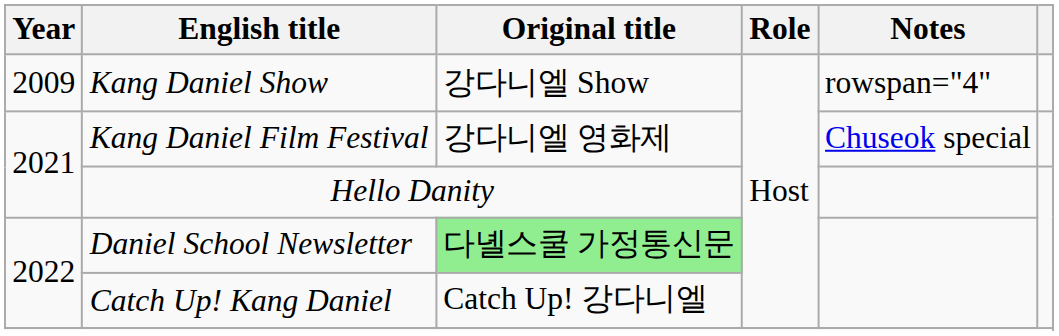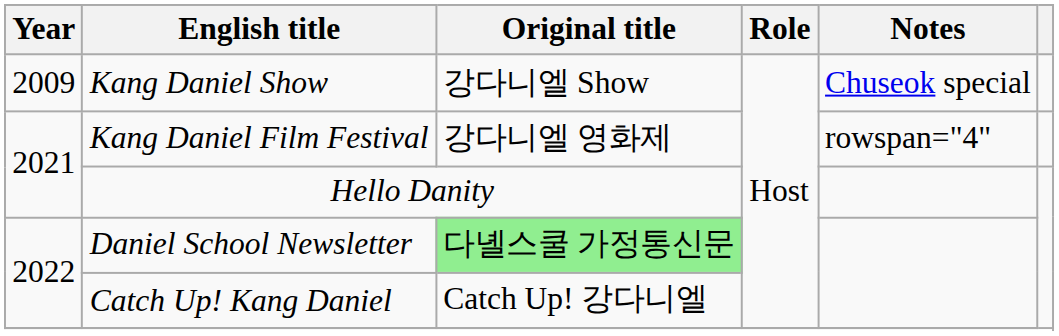(908, 82) rowspan="4" -> (928, 82) Chuseok special
(928, 138) Chuseok special -> (908, 138) rowspan="4"
